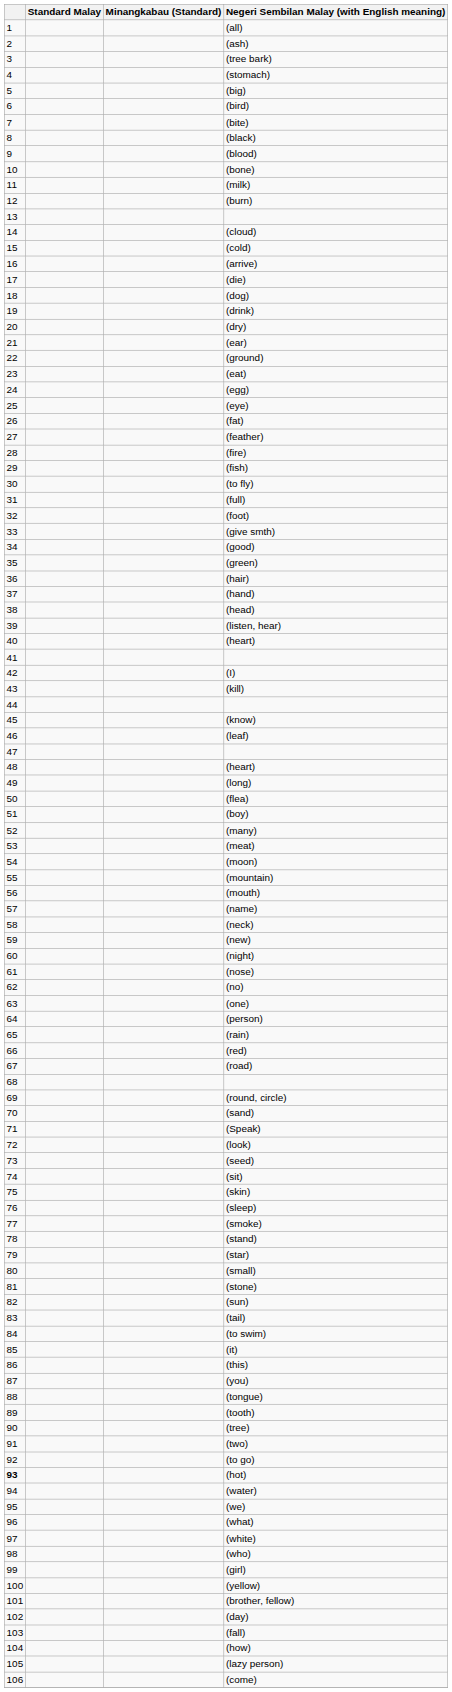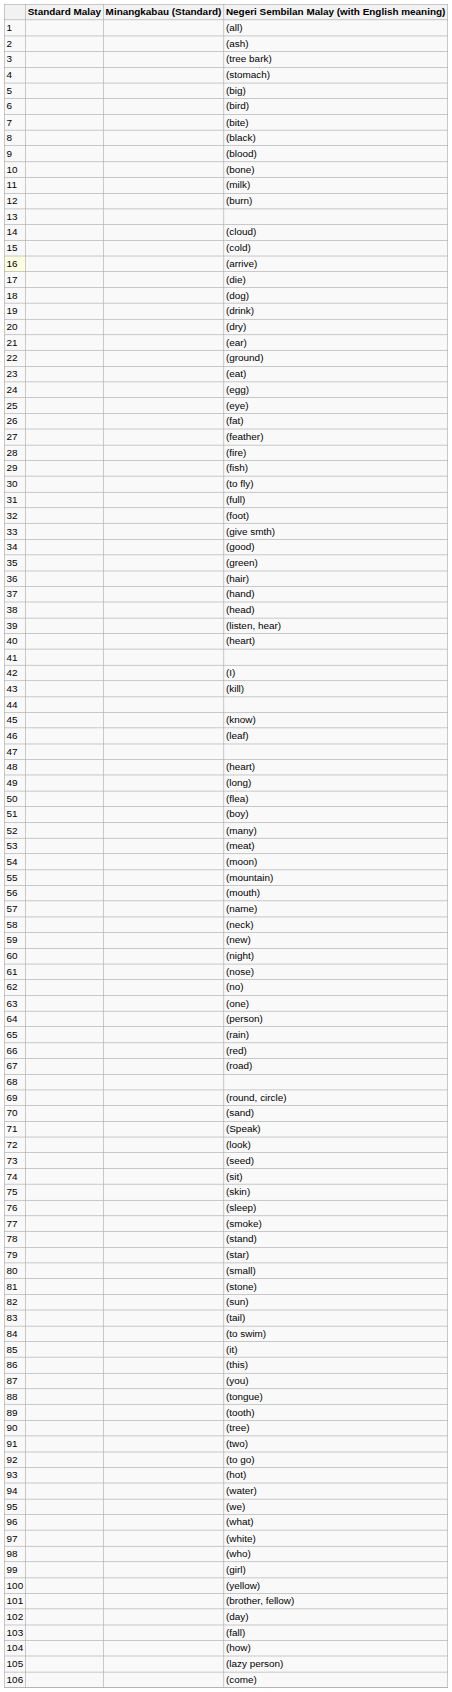(12, 264) no background -> (12, 264) lightyellow background
(12, 1475) bold -> (12, 1475) normal
